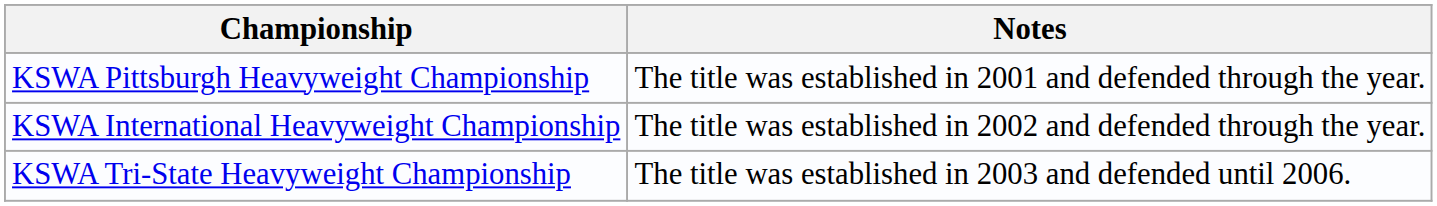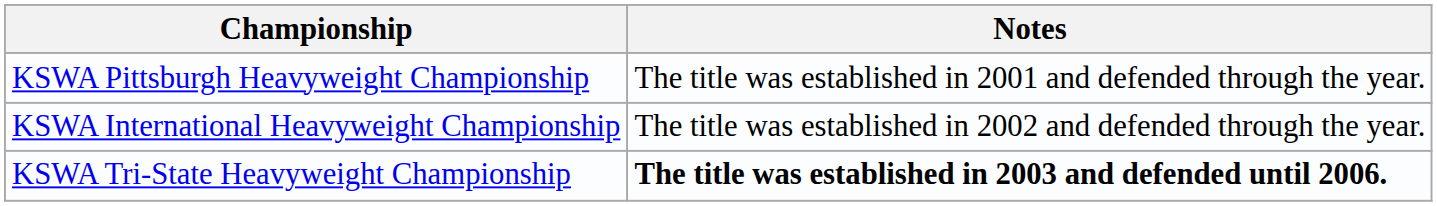(993, 175) normal -> (1011, 175) bold
